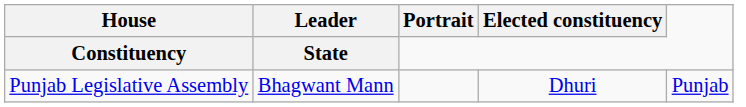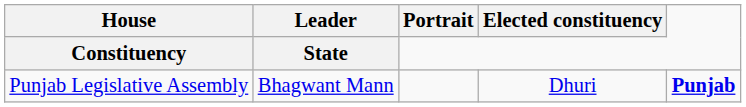(700, 85) normal -> (704, 85) bold
